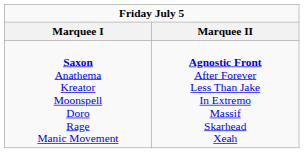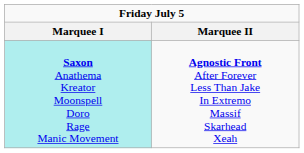(78, 100) no background -> (78, 100) paleturquoise background
